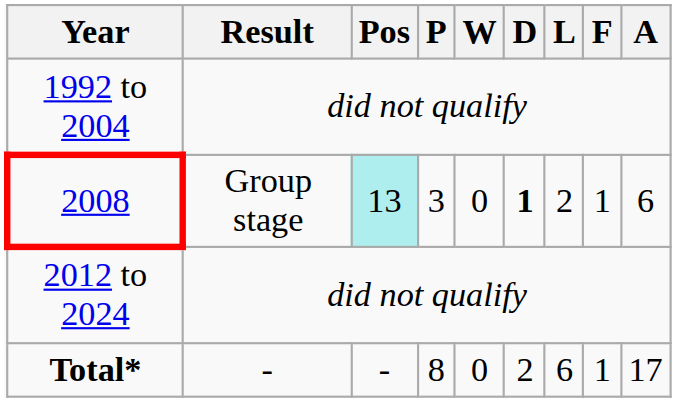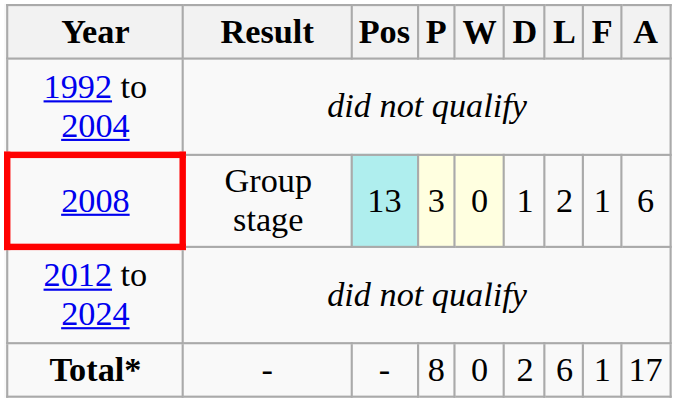(436, 200) no background -> (436, 200) lightyellow background
(480, 200) no background -> (480, 200) lightyellow background
(525, 200) bold -> (525, 200) normal
